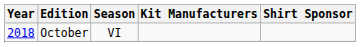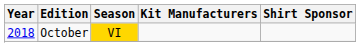(114, 32) no background -> (114, 32) gold background
